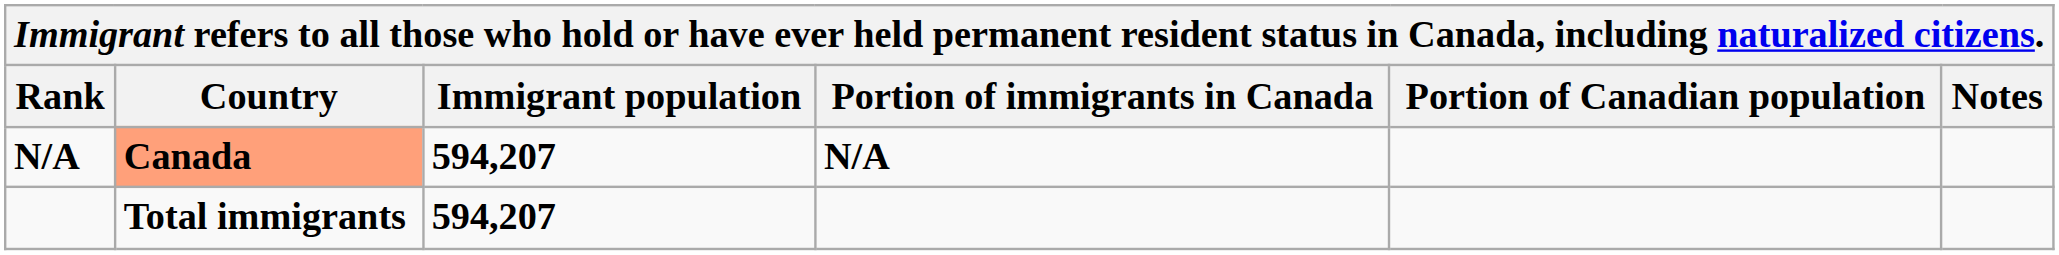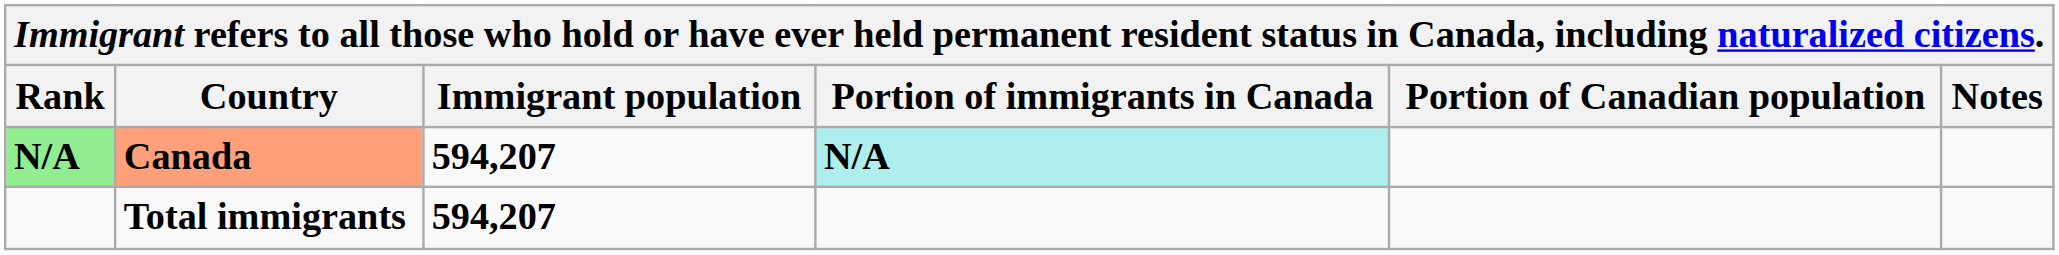(47, 156) no background -> (47, 156) lightgreen background
(857, 156) no background -> (857, 156) paleturquoise background
